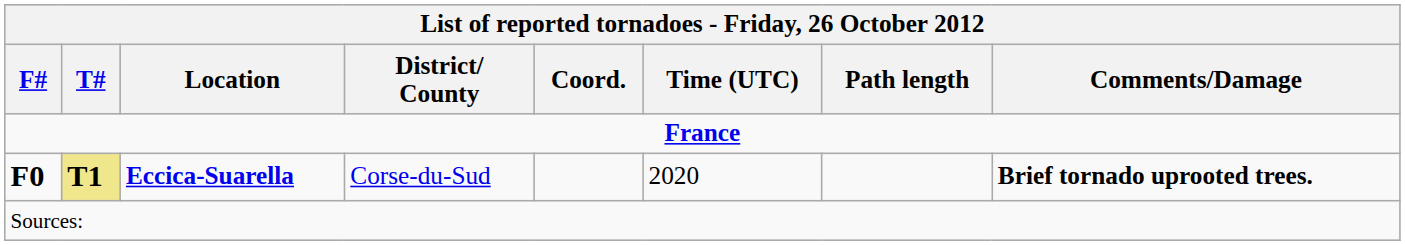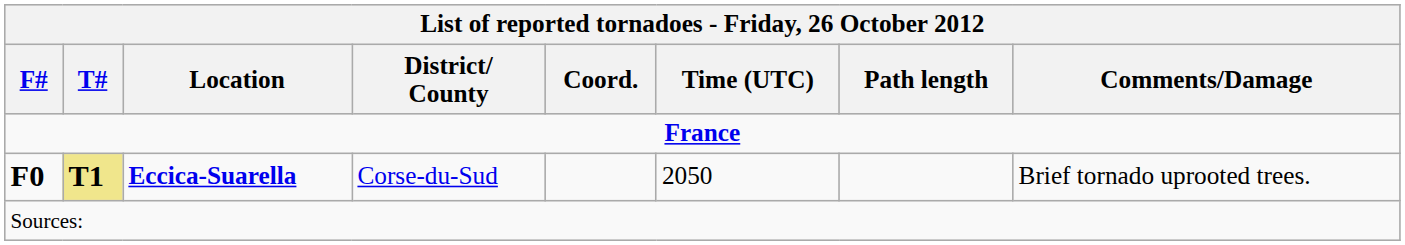(674, 176) 2020 -> (687, 176) 2050
(1155, 176) bold -> (1165, 176) normal
